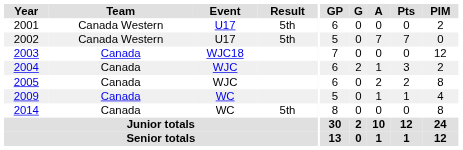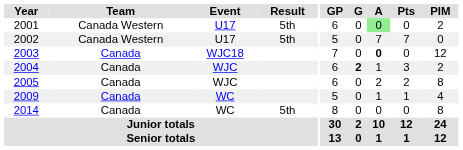(379, 25) no background -> (379, 25) lightgreen background
(379, 53) normal -> (379, 53) bold
(358, 68) normal -> (358, 68) bold
